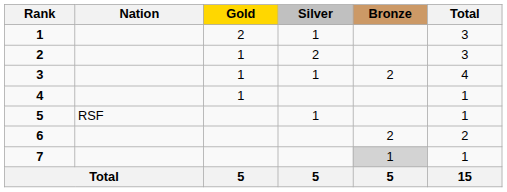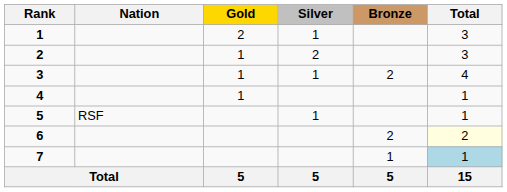(465, 136) no background -> (465, 136) lightyellow background
(390, 156) lightgrey background -> (390, 156) no background
(465, 156) no background -> (465, 156) lightblue background
